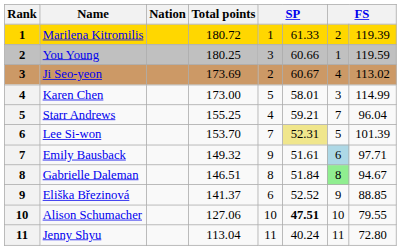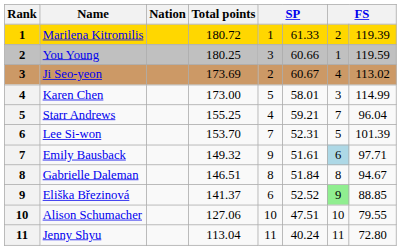(305, 134) khaki background -> (305, 134) no background
(338, 174) lightgreen background -> (338, 174) no background
(338, 194) no background -> (338, 194) lightgreen background
(305, 214) bold -> (305, 214) normal
